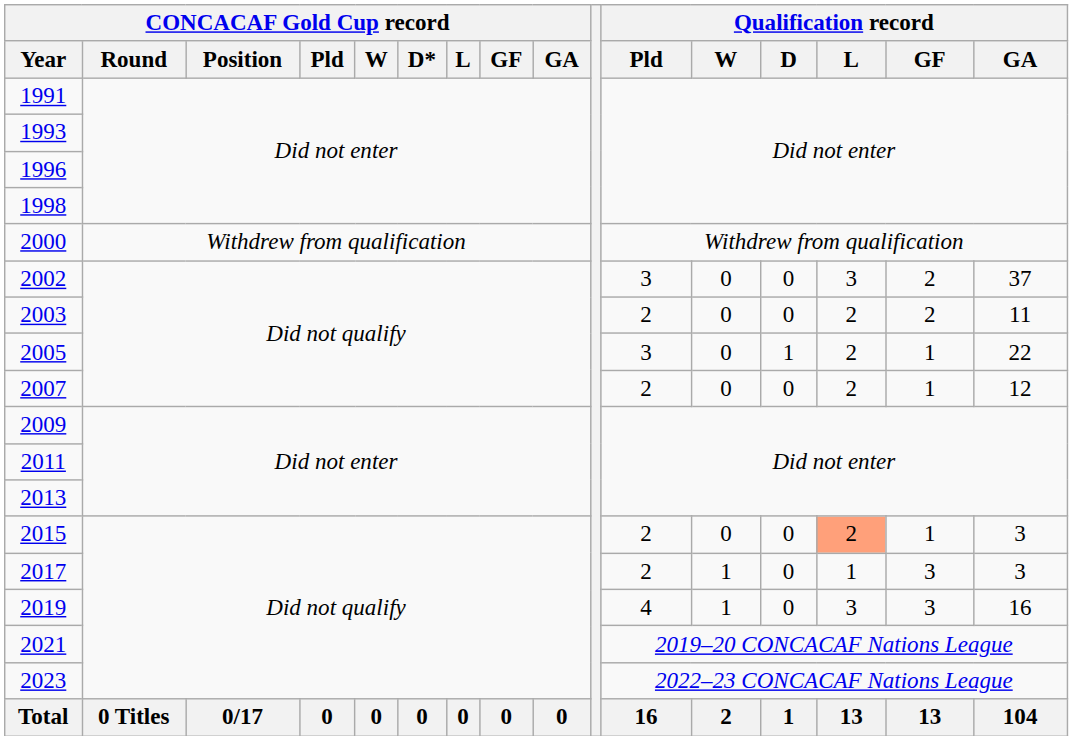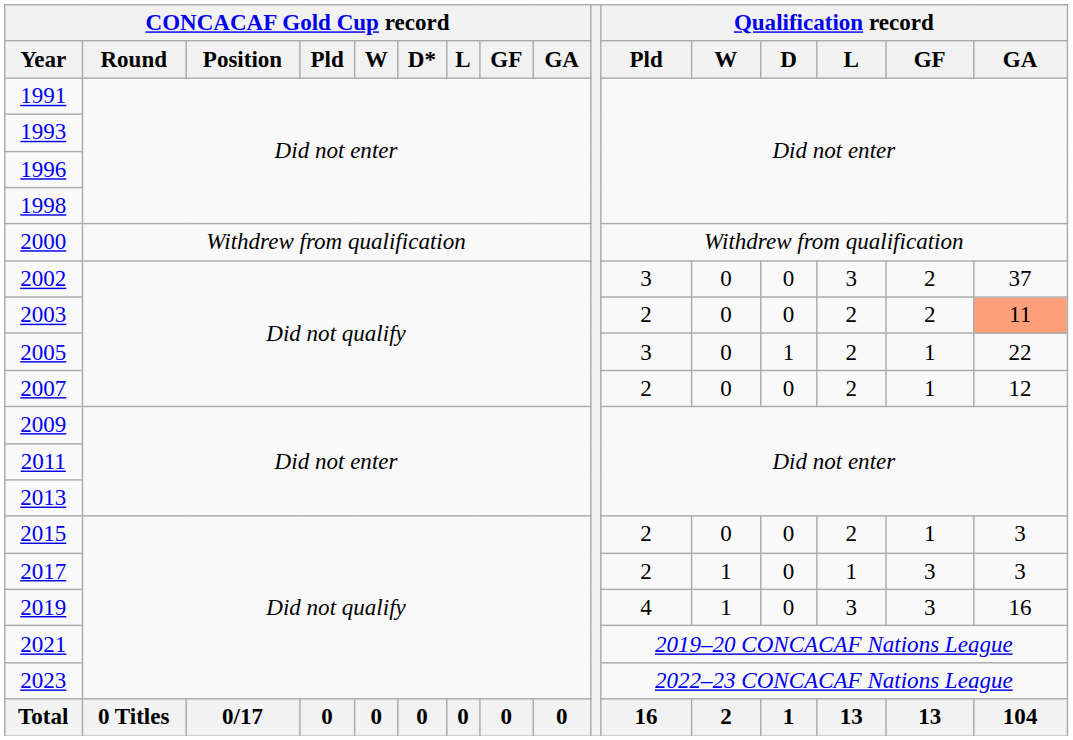(1020, 315) no background -> (1020, 315) lightsalmon background
(851, 534) lightsalmon background -> (851, 534) no background
